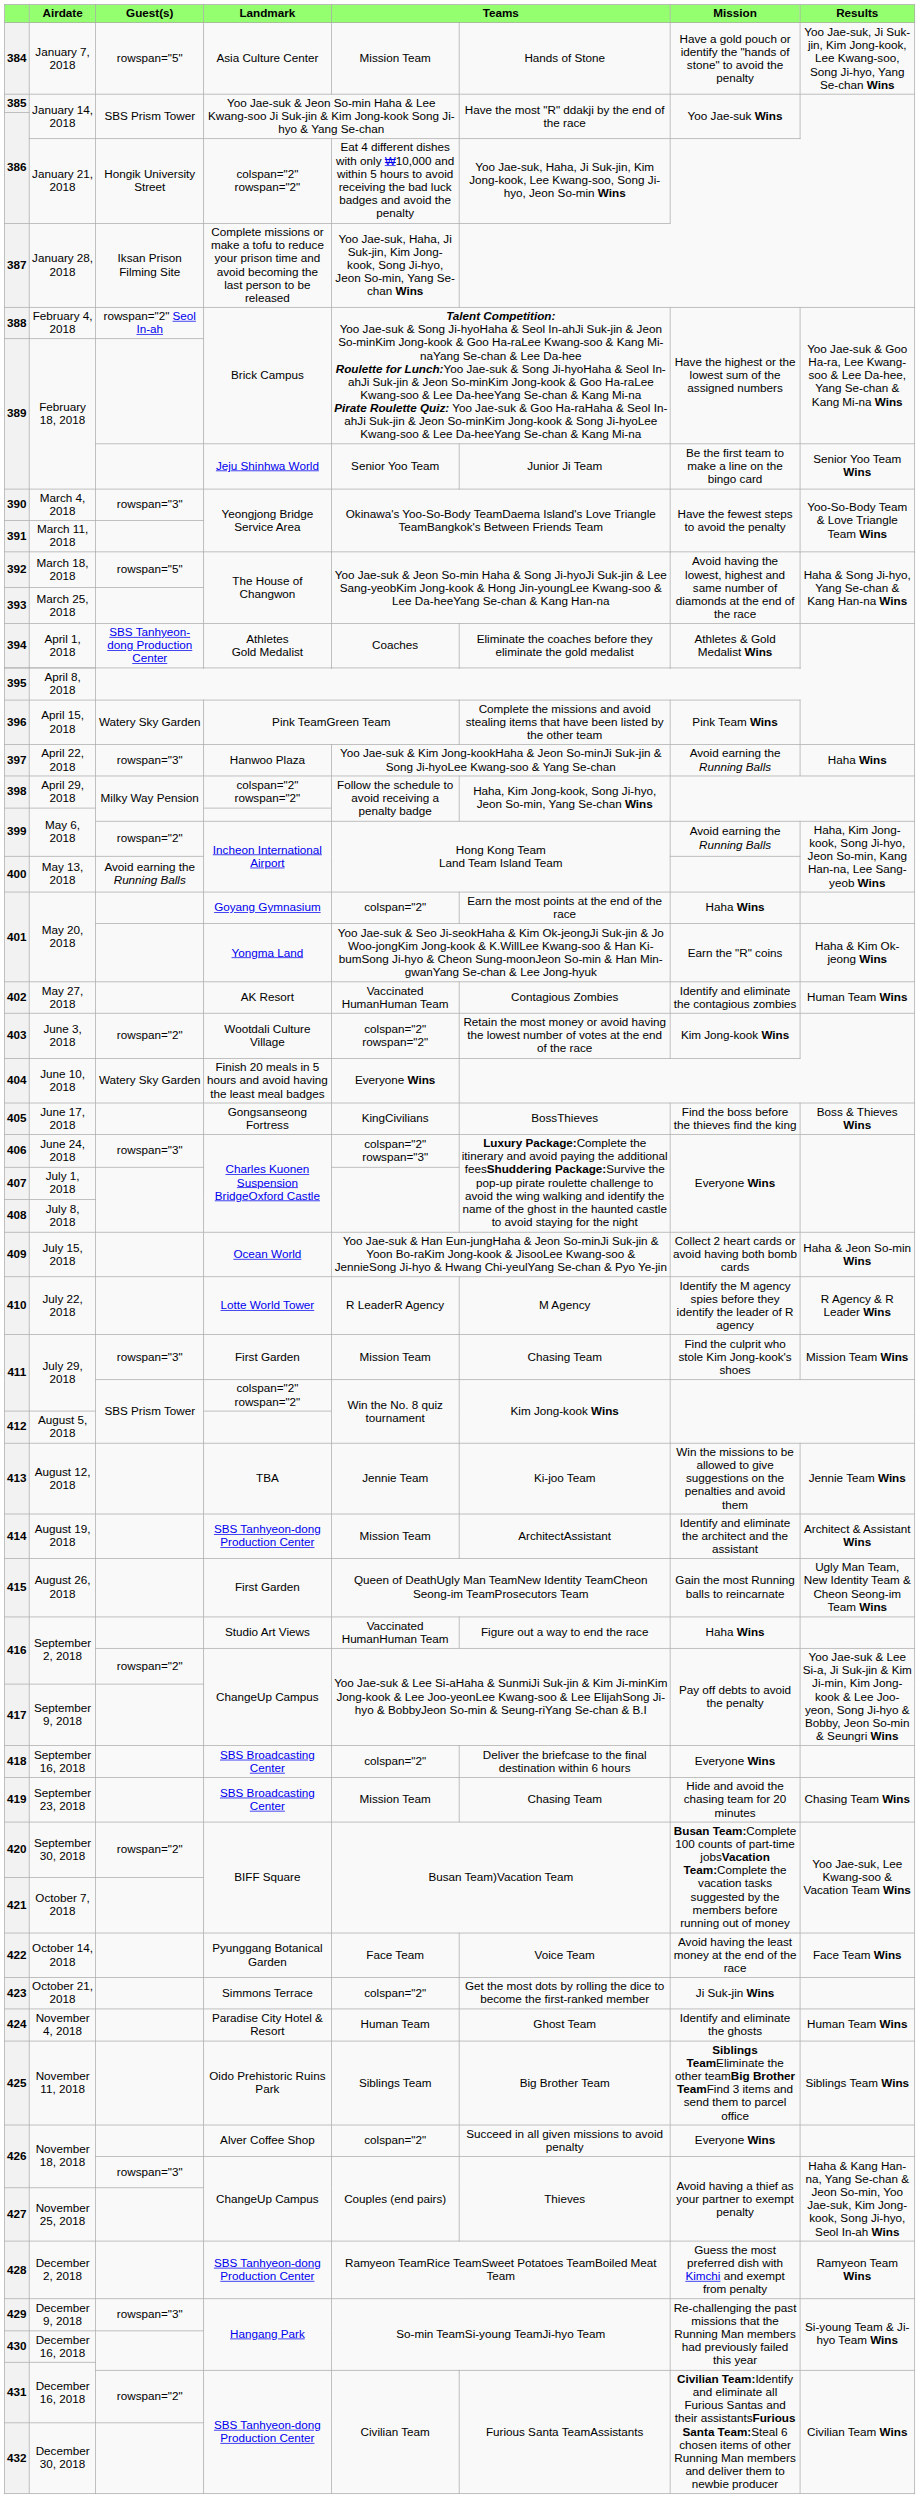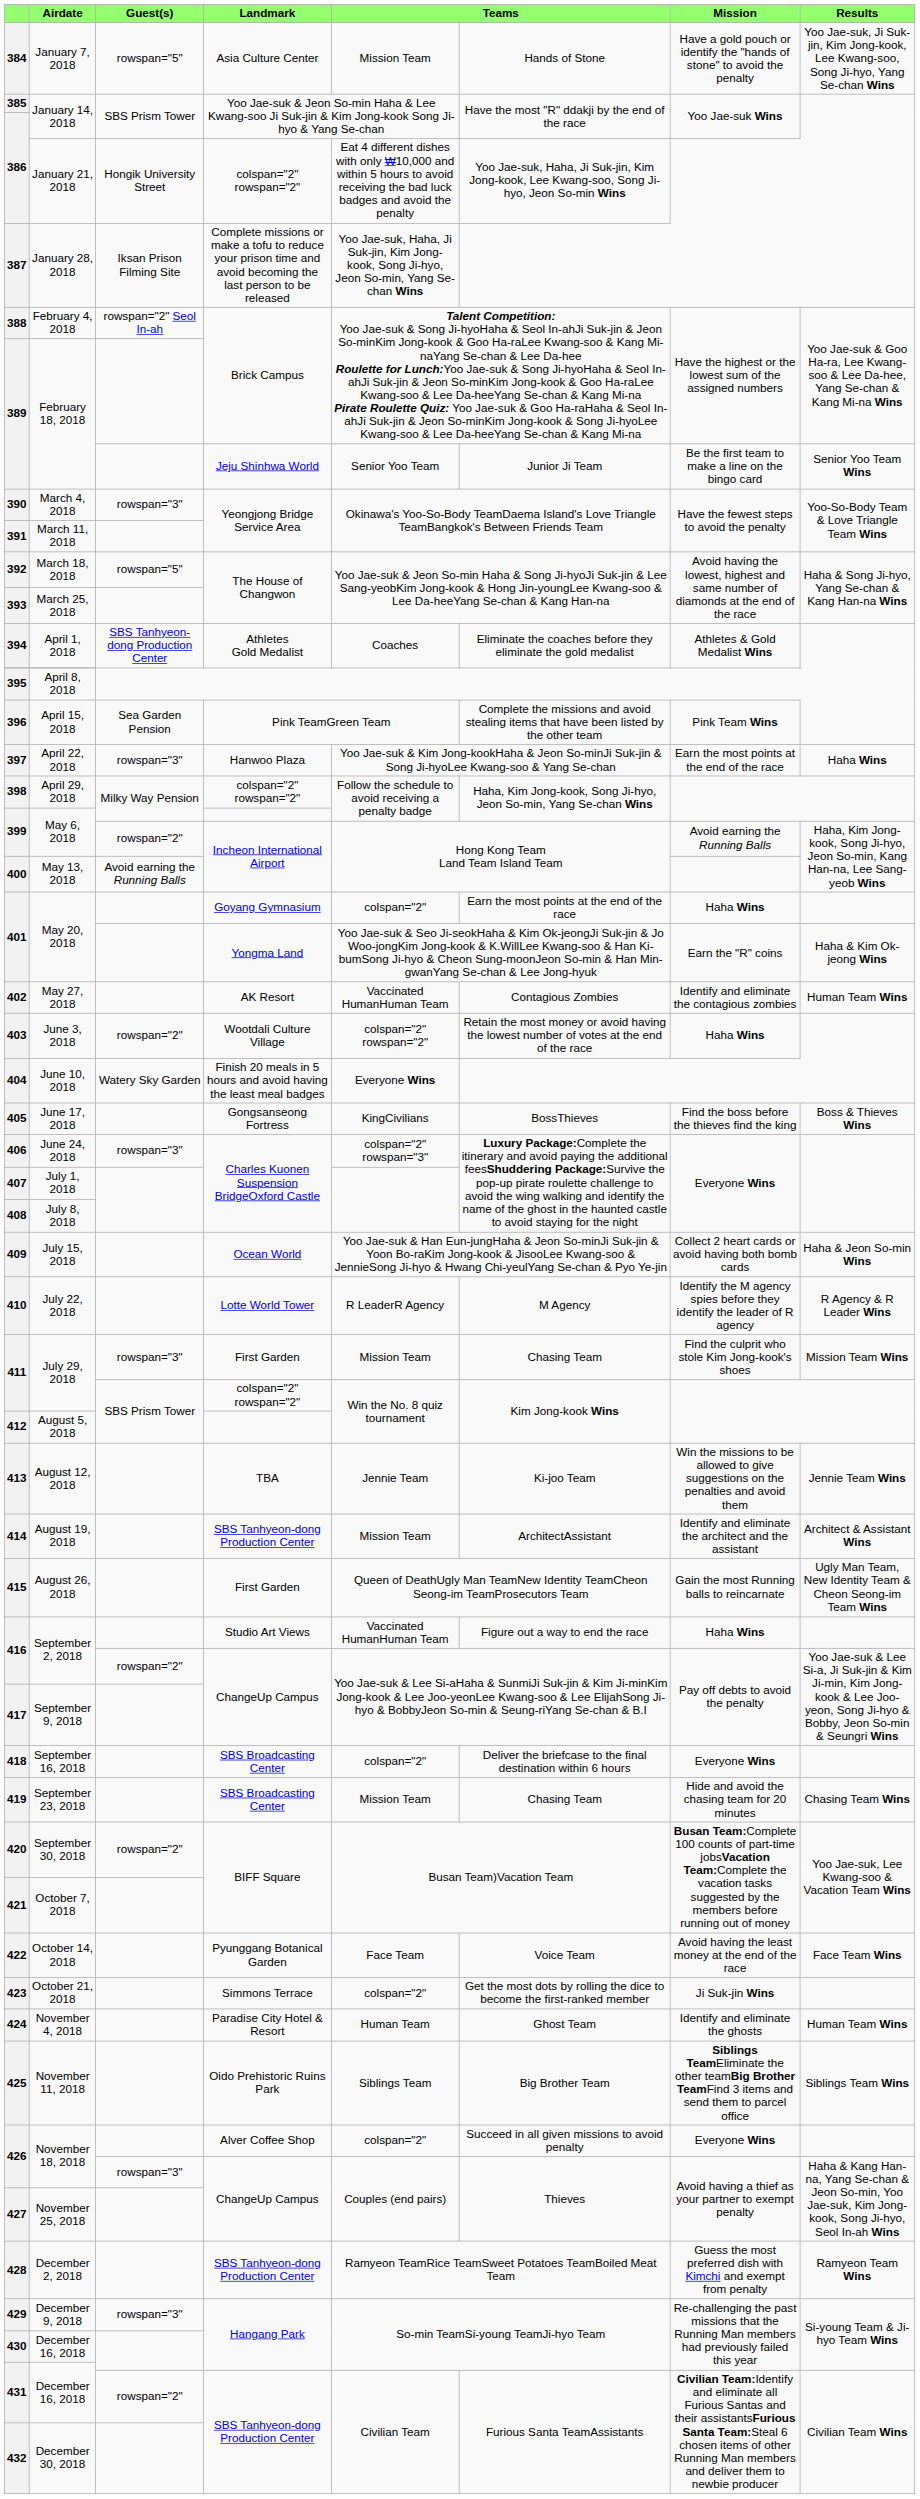(150, 722) Watery Sky Garden -> (150, 722) Sea Garden Pension
(735, 760) Avoid earning the Running Balls -> (735, 760) Earn the most points at the end of the race
(735, 1035) Kim Jong-kook Wins -> (735, 1035) Haha Wins
